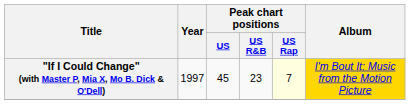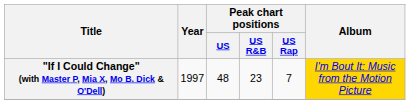(223, 78) 45 -> (223, 78) 48
(289, 78) lightyellow background -> (289, 78) no background
